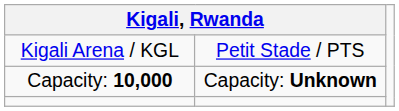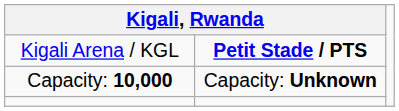(290, 50) normal -> (290, 50) bold
